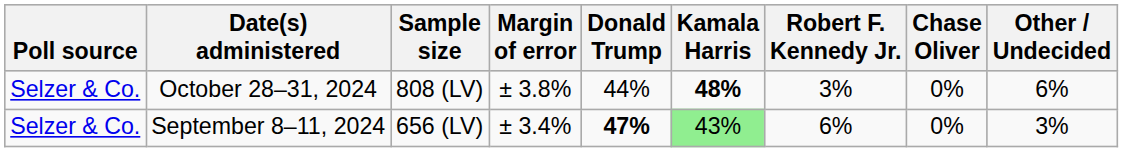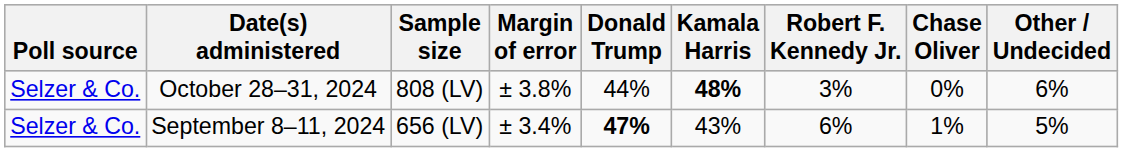(718, 127) lightgreen background -> (718, 127) no background
(947, 127) 0% -> (947, 127) 1%
(1052, 127) 3% -> (1052, 127) 5%
